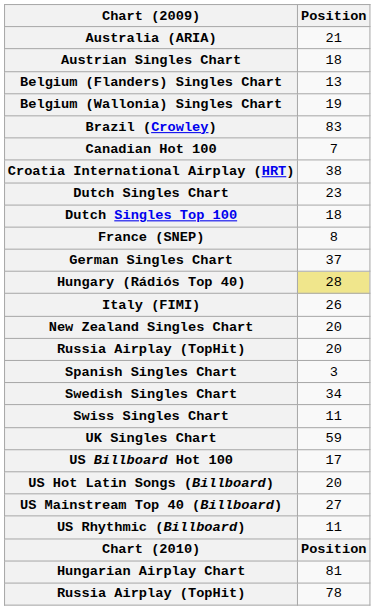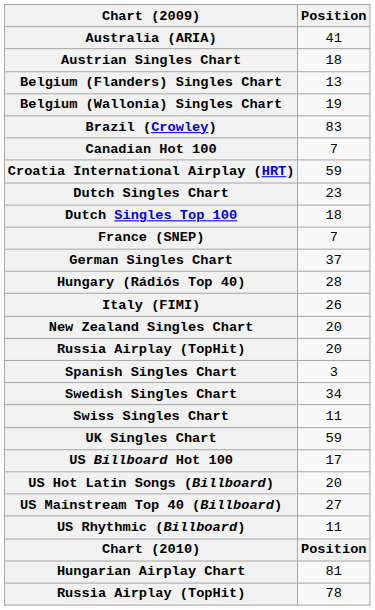(334, 38) 21 -> (334, 38) 41
(334, 171) 38 -> (334, 171) 59
(334, 238) 8 -> (334, 238) 7
(334, 283) khaki background -> (334, 283) no background
